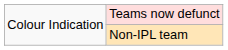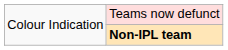(149, 34) normal -> (150, 34) bold
